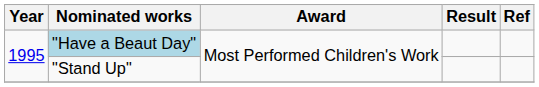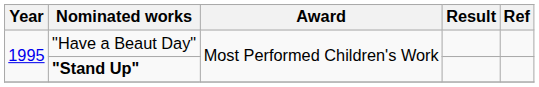(124, 43) lightblue background -> (124, 43) no background
(92, 69) normal -> (96, 69) bold
